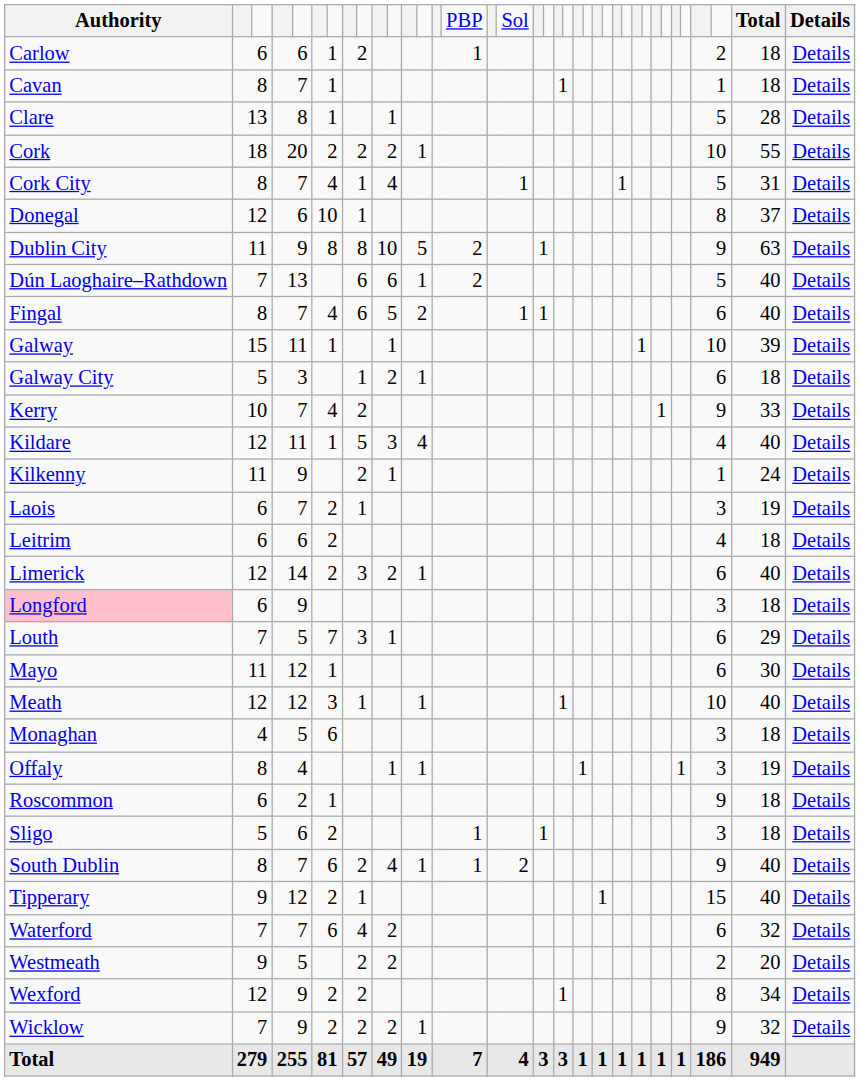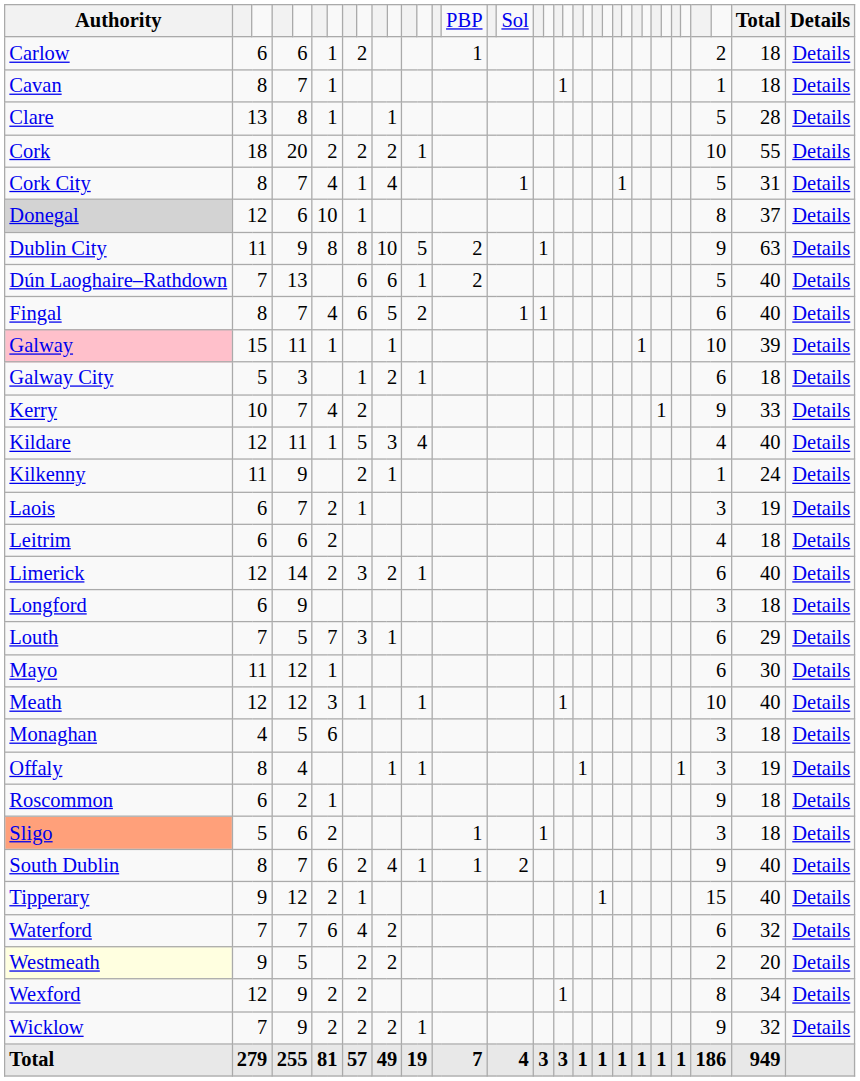(44, 215) no background -> (44, 215) lightgrey background
(41, 345) no background -> (41, 345) pink background
(48, 605) pink background -> (48, 605) no background
(31, 832) no background -> (31, 832) lightsalmon background
(55, 962) no background -> (55, 962) lightyellow background
